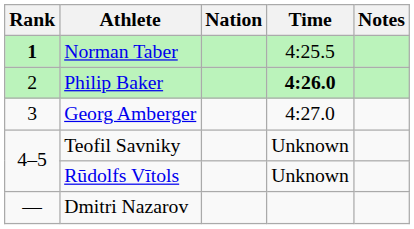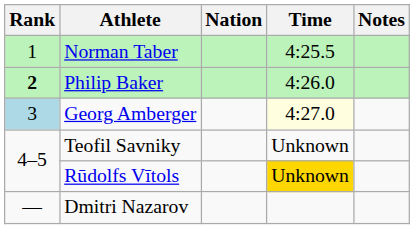(32, 51) bold -> (32, 51) normal
(32, 82) normal -> (32, 82) bold
(310, 82) bold -> (310, 82) normal
(32, 113) no background -> (32, 113) lightblue background
(310, 113) no background -> (310, 113) lightyellow background
(310, 176) no background -> (310, 176) gold background
